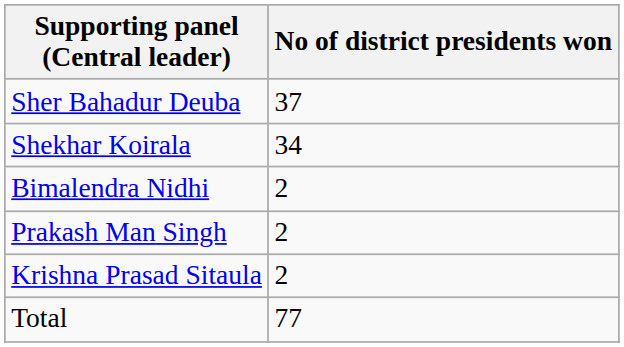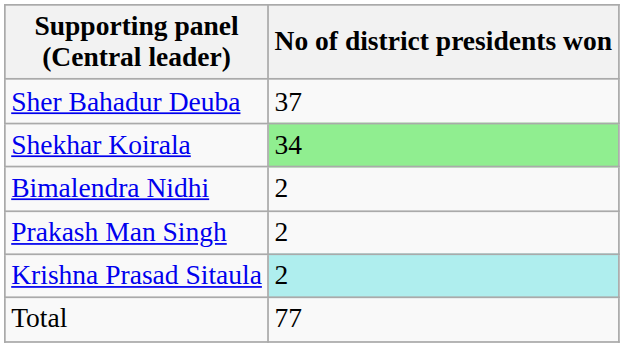(288, 144) no background -> (288, 144) lightgreen background
(281, 275) no background -> (281, 275) paleturquoise background
